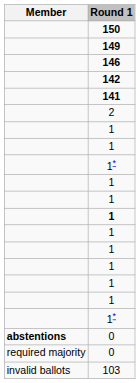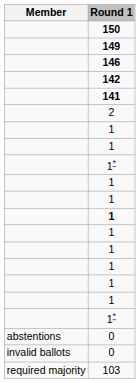(36, 336) bold -> (34, 336) normal
(46, 353) required majority -> (38, 353) invalid ballots
(38, 370) invalid ballots -> (46, 370) required majority
